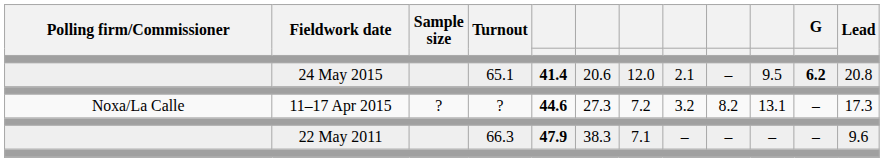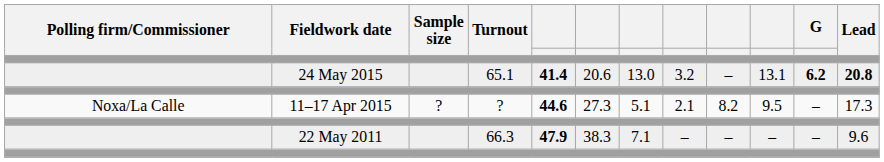(641, 75) 12.0 -> (641, 75) 13.0
(685, 75) 2.1 -> (685, 75) 3.2
(772, 75) 9.5 -> (772, 75) 13.1
(859, 75) normal -> (859, 75) bold
(641, 106) 7.2 -> (641, 106) 5.1
(685, 106) 3.2 -> (685, 106) 2.1
(772, 106) 13.1 -> (772, 106) 9.5
